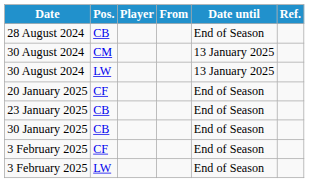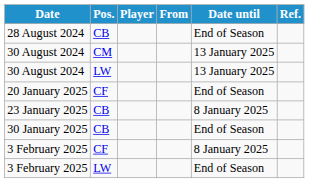(229, 110) End of Season -> (231, 110) 8 January 2025
(229, 149) End of Season -> (231, 149) 8 January 2025
